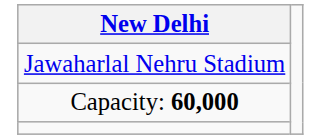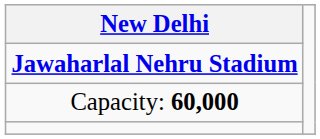(155, 63) normal -> (155, 63) bold
